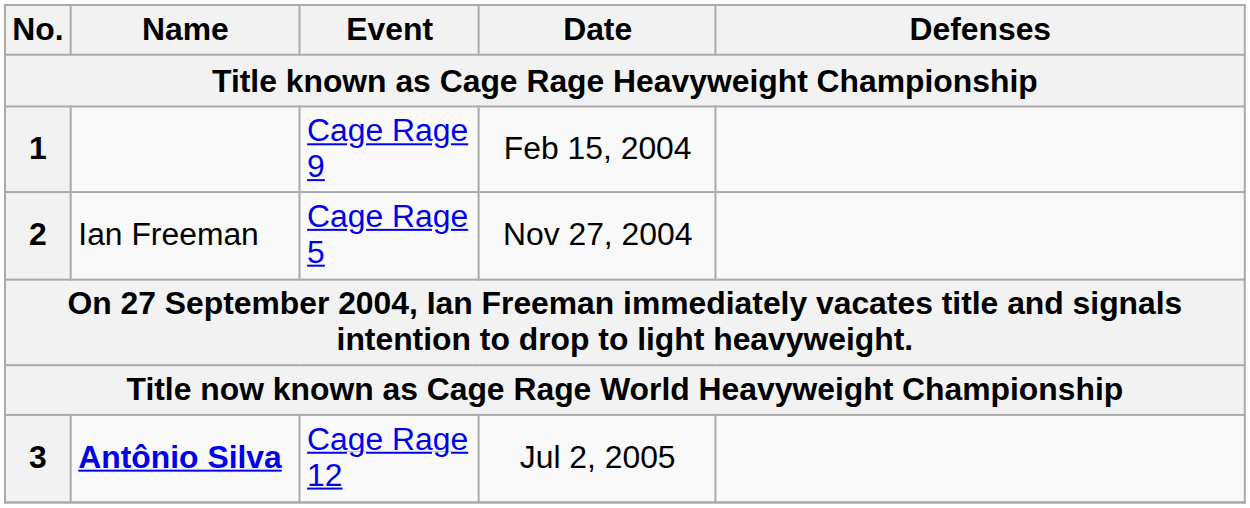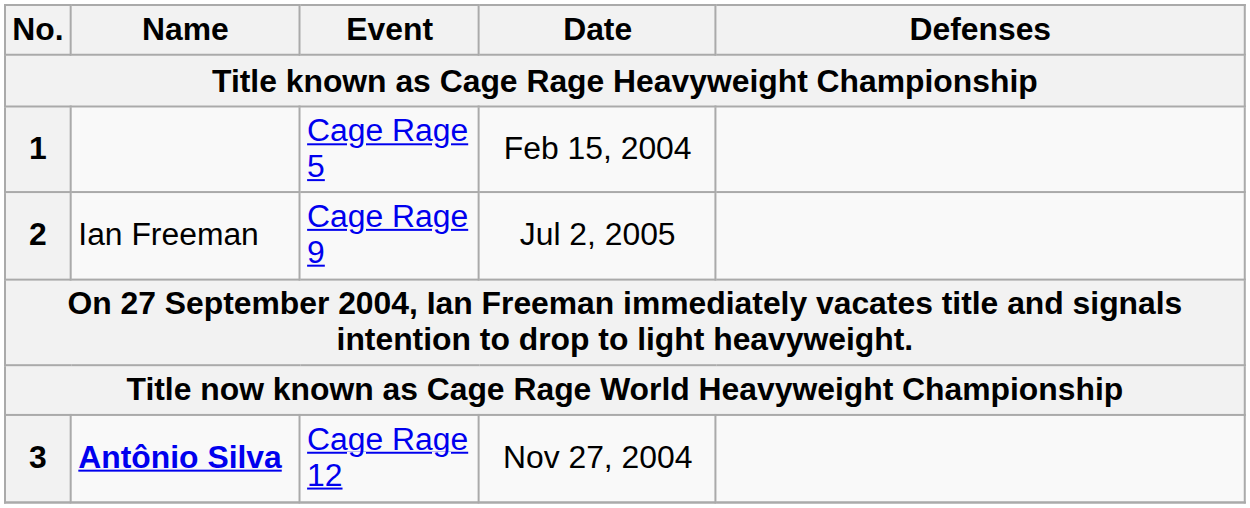(388, 148) Cage Rage 9 -> (388, 148) Cage Rage 5
(388, 234) Cage Rage 5 -> (388, 234) Cage Rage 9
(598, 234) Nov 27, 2004 -> (598, 234) Jul 2, 2005
(598, 458) Jul 2, 2005 -> (598, 458) Nov 27, 2004
